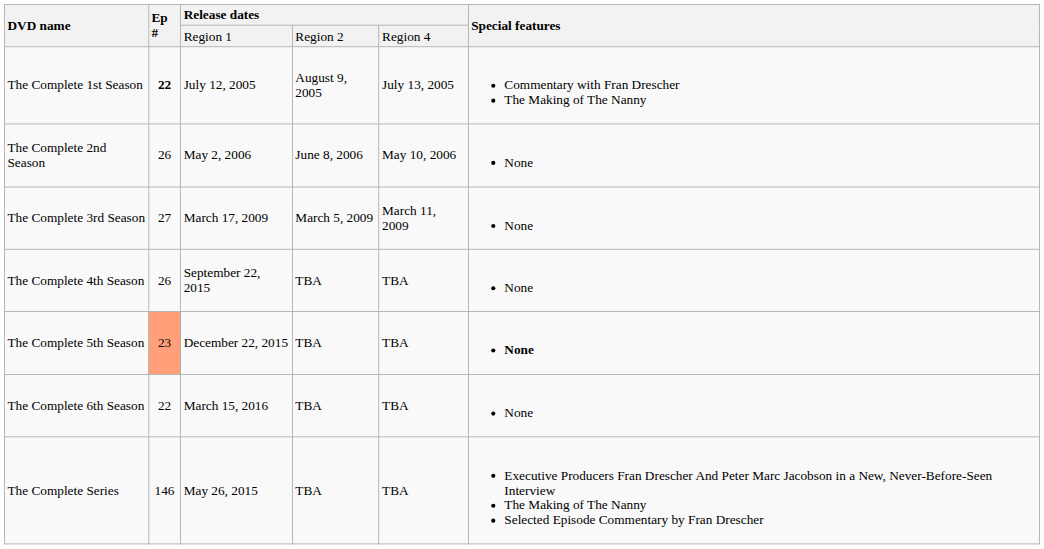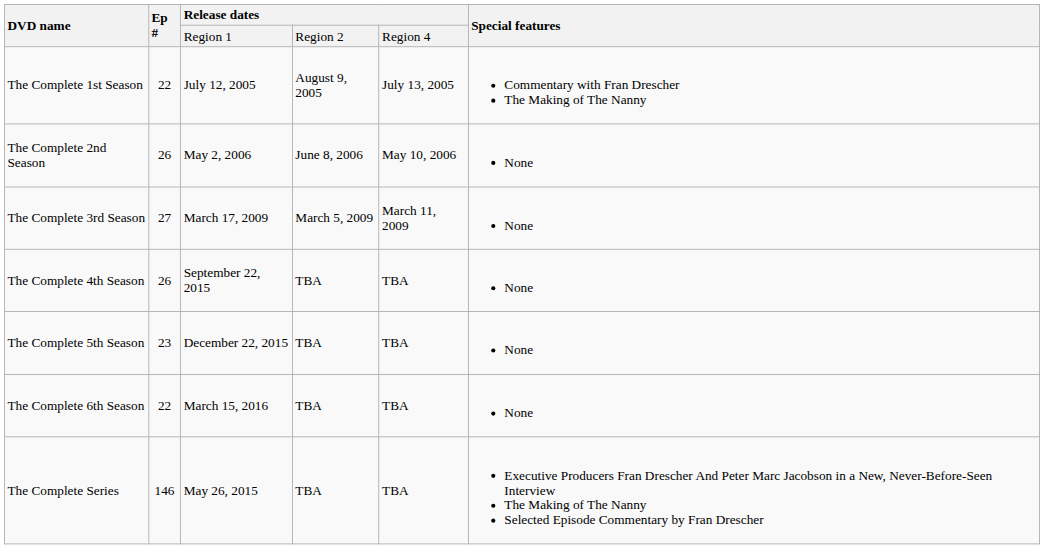(165, 85) bold -> (165, 85) normal
(165, 343) lightsalmon background -> (165, 343) no background
(754, 350) bold -> (754, 350) normal
